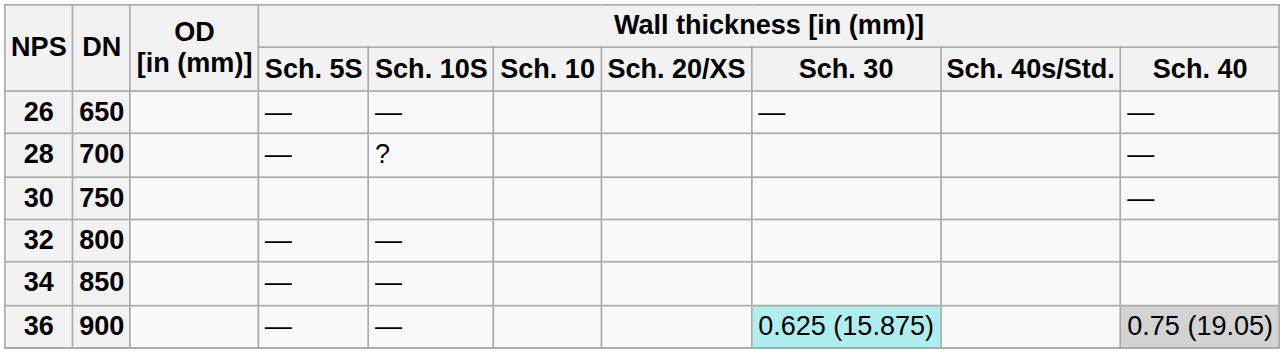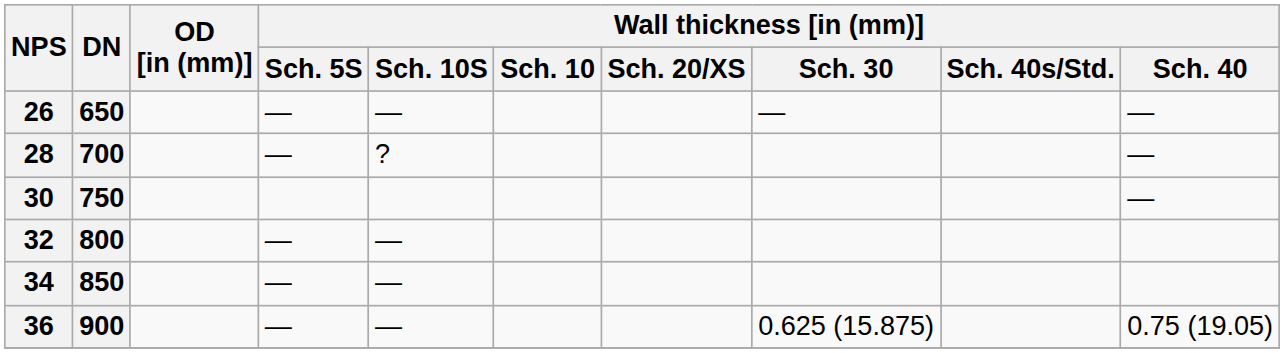(846, 326) paleturquoise background -> (846, 326) no background
(1200, 326) lightgrey background -> (1200, 326) no background
